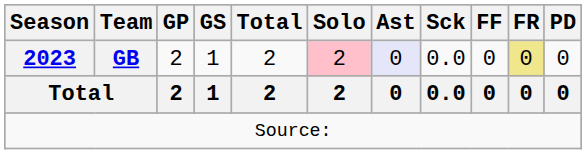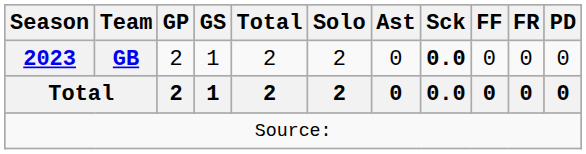(339, 59) pink background -> (339, 59) no background
(396, 59) lavender background -> (396, 59) no background
(446, 59) normal -> (446, 59) bold
(526, 59) khaki background -> (526, 59) no background
